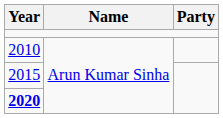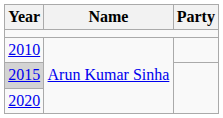(24, 75) no background -> (24, 75) lightgrey background
(24, 100) bold -> (24, 100) normal
